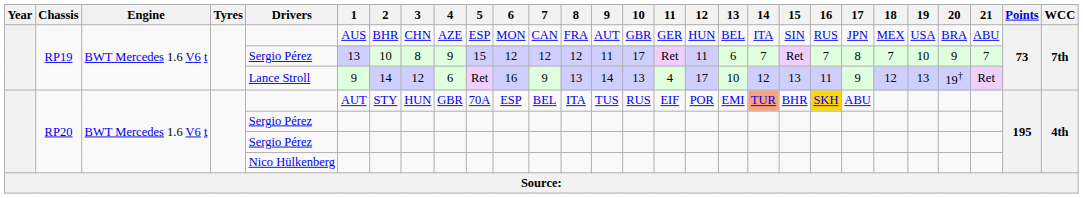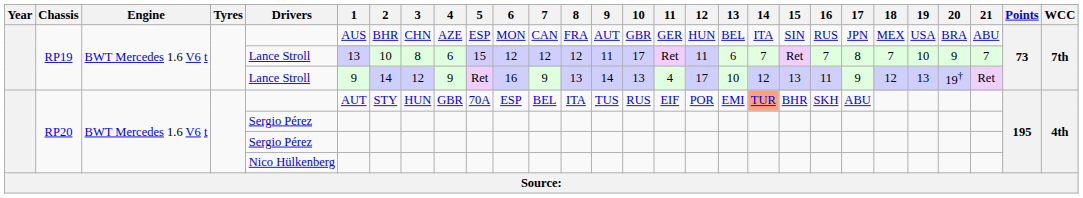(280, 55) Sergio Pérez -> (279, 55) Lance Stroll
(450, 55) 9 -> (450, 55) 6
(450, 77) 6 -> (450, 77) 9
(826, 100) gold background -> (826, 100) no background
